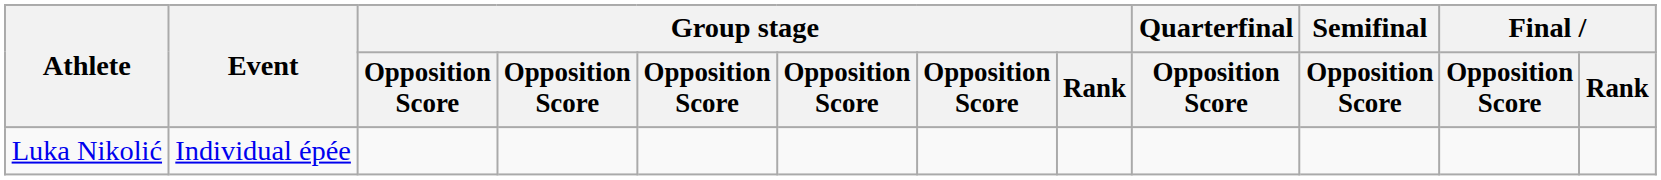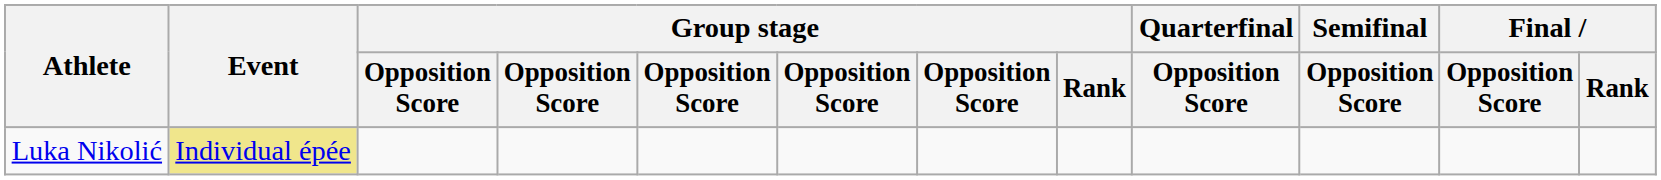(263, 150) no background -> (263, 150) khaki background
